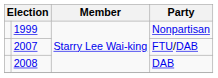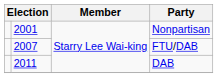(26, 30) 1999 -> (26, 30) 2001
(26, 64) 2008 -> (25, 64) 2011
